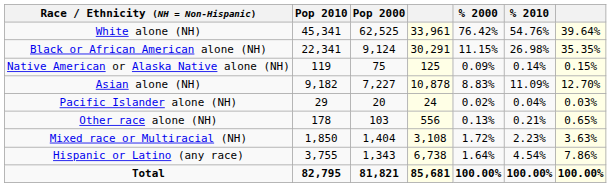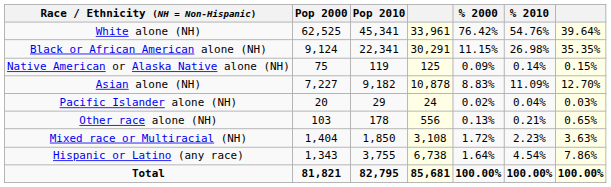columns swapped: (379, 13) <-> (321, 13)
